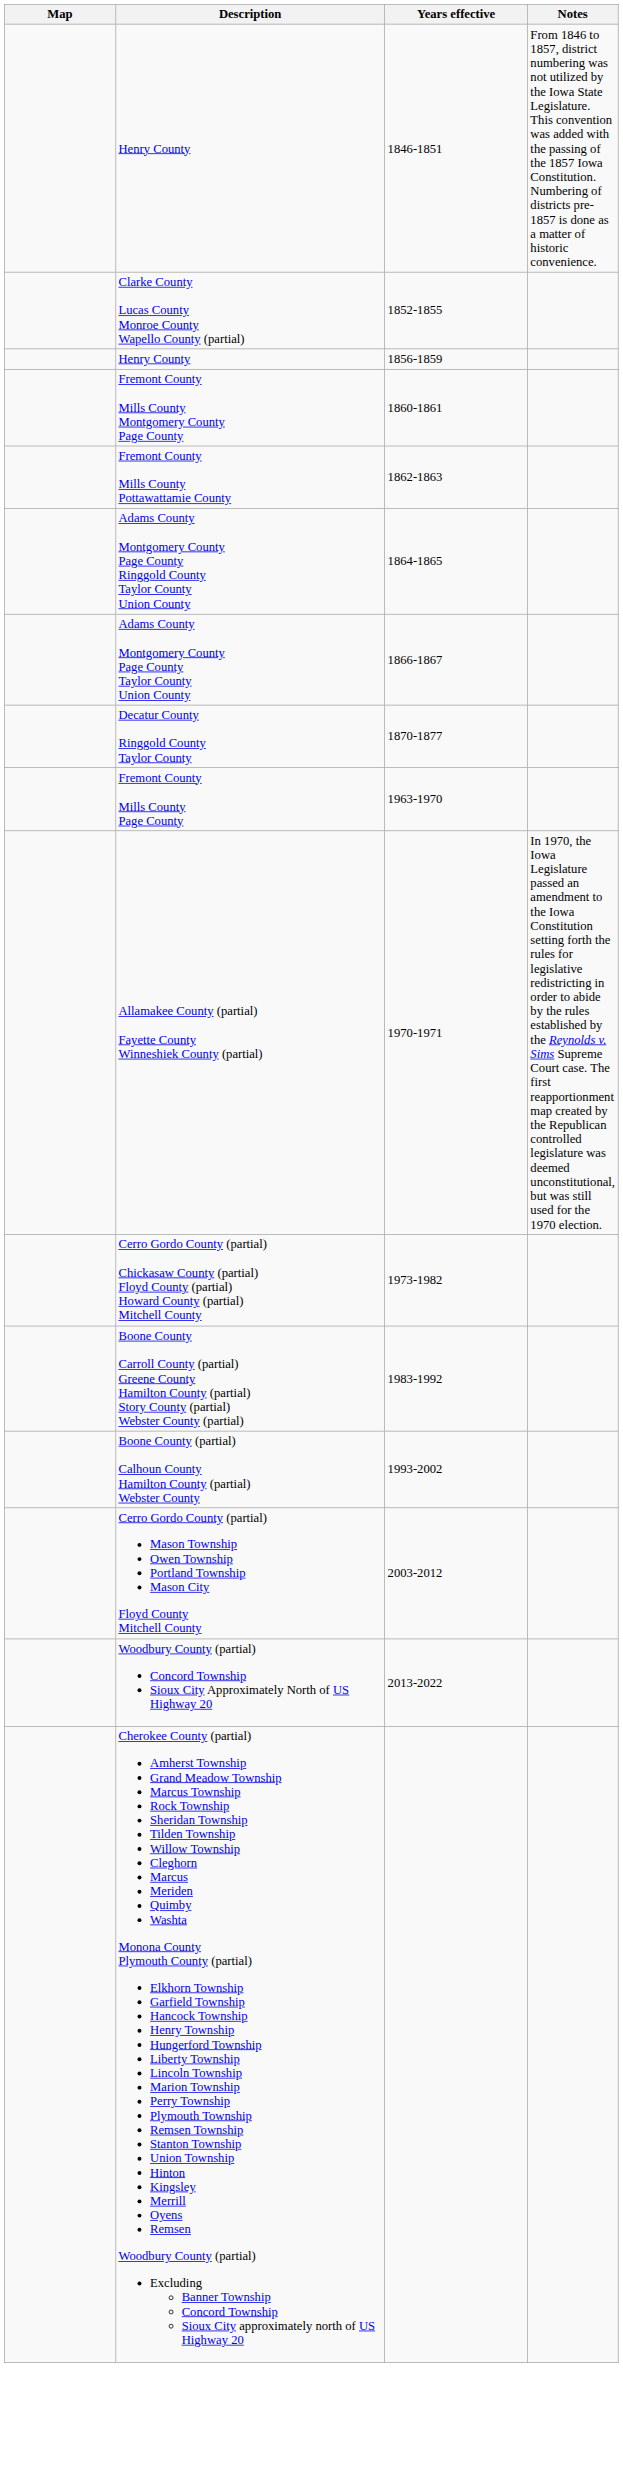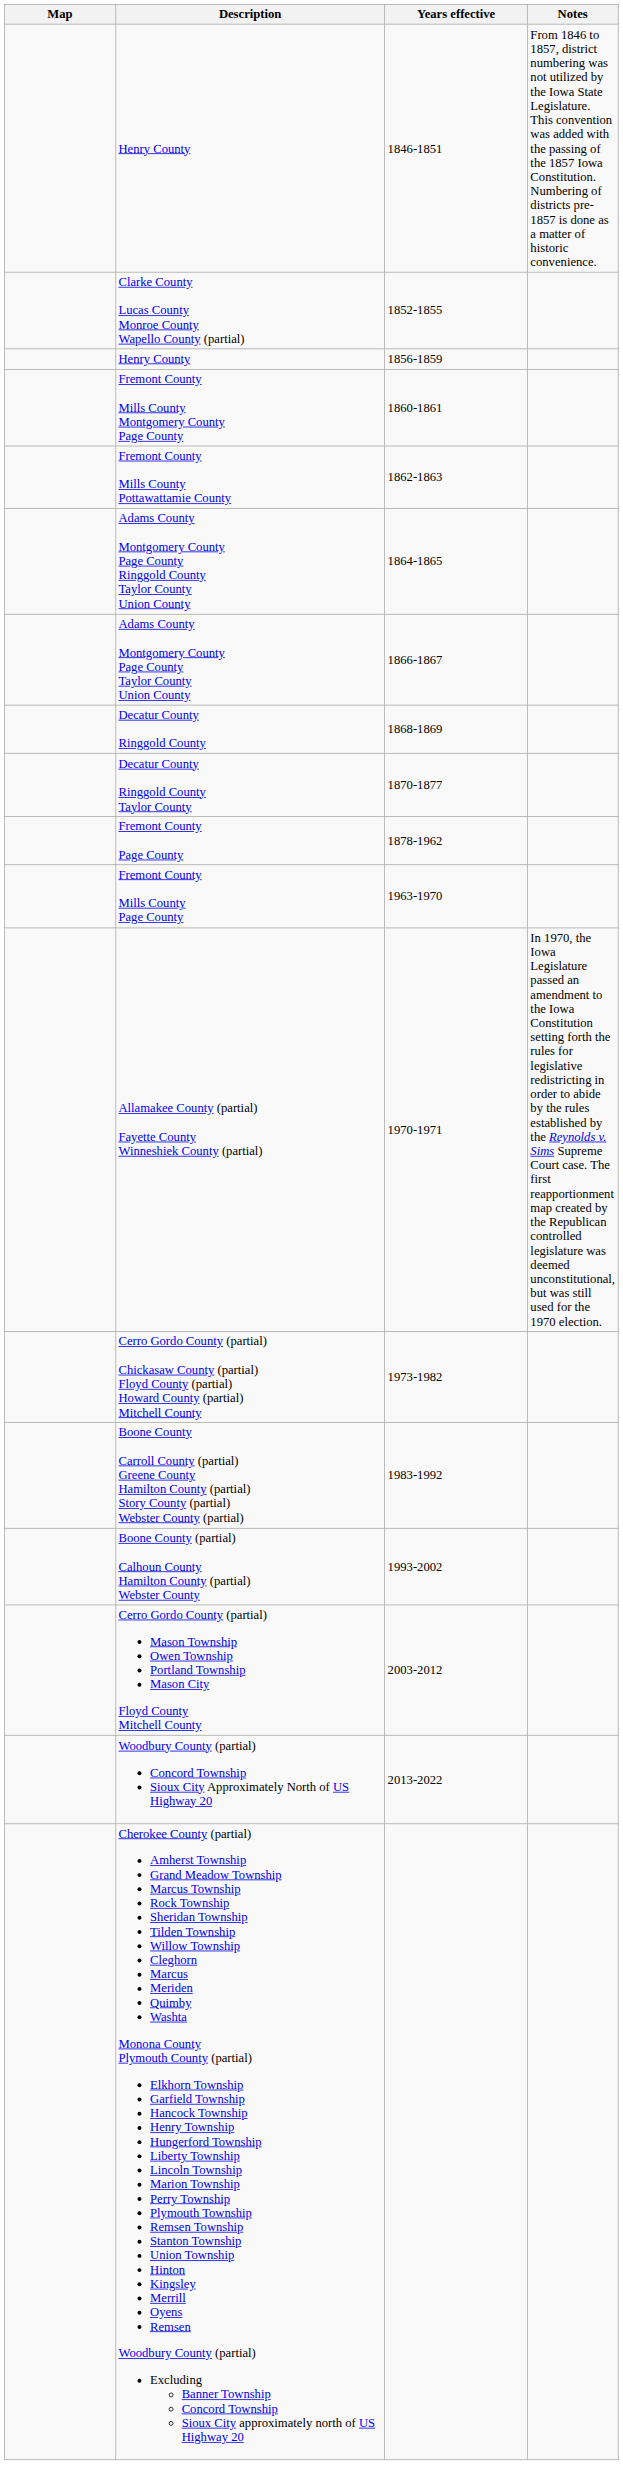+ row: (162, 729)
+ row: (160, 840)
